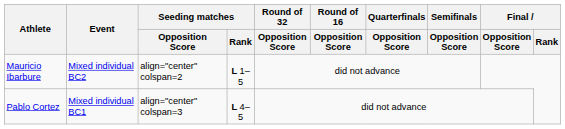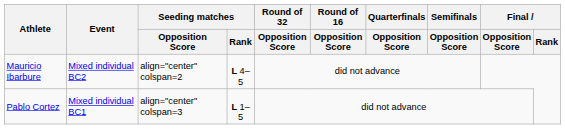(241, 77) L 1–5 -> (241, 77) L 4–5
(241, 112) L 4–5 -> (241, 112) L 1–5
